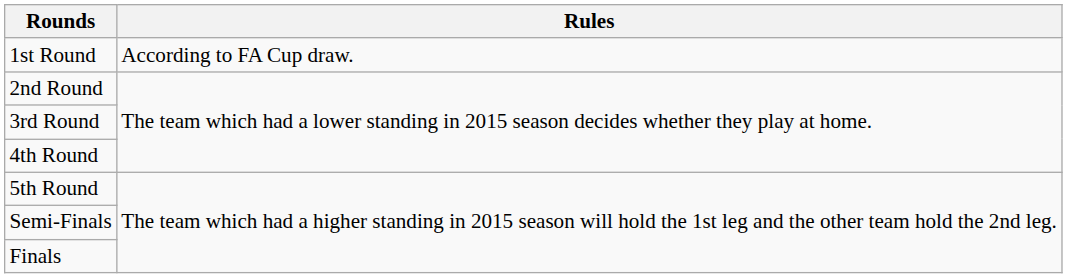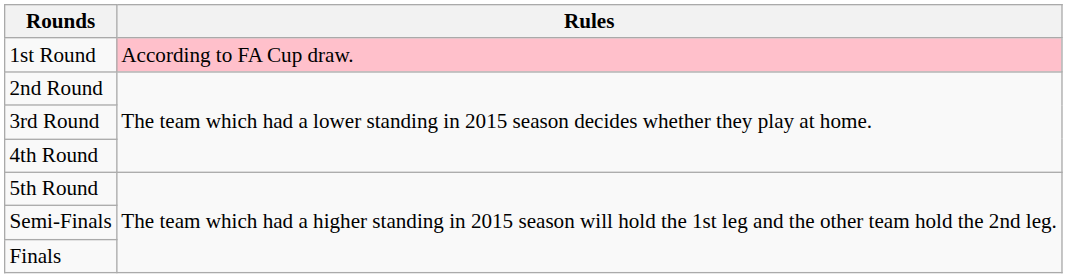(238, 54) no background -> (238, 54) pink background
